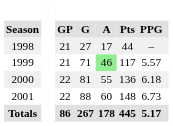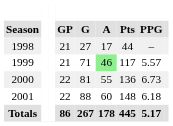(151, 79) 6.18 -> (151, 79) 6.73
(151, 96) 6.73 -> (151, 96) 6.18
